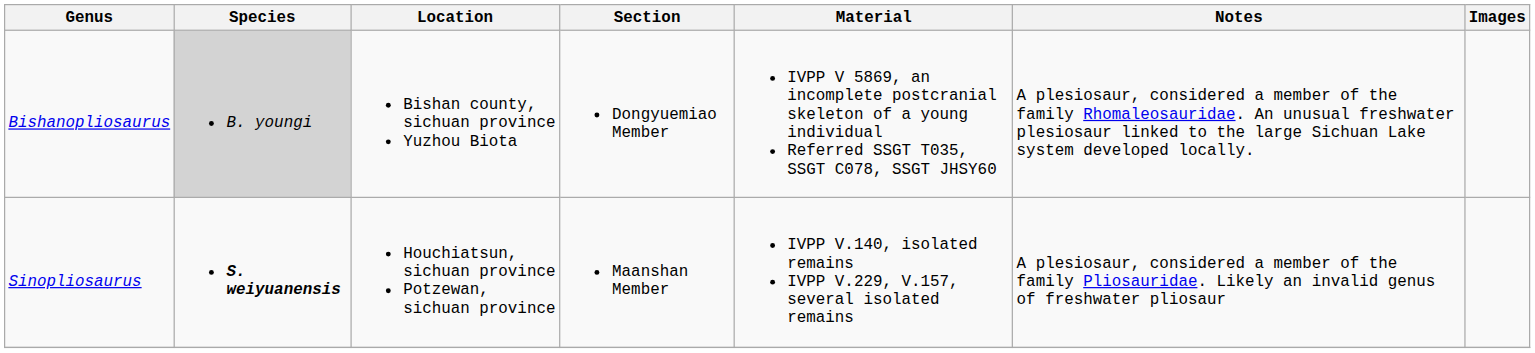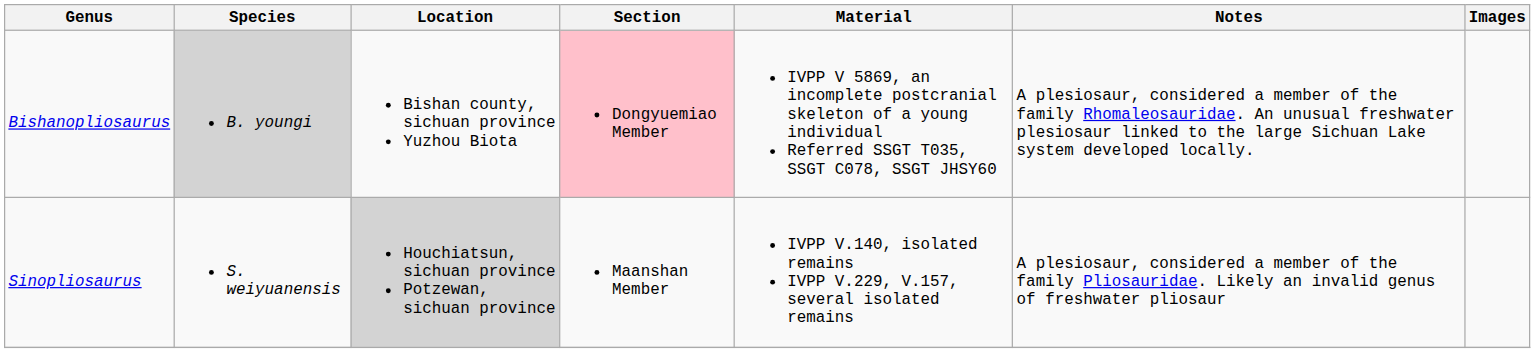(647, 123) no background -> (647, 123) pink background
(262, 282) bold -> (262, 282) normal
(455, 282) no background -> (455, 282) lightgrey background
